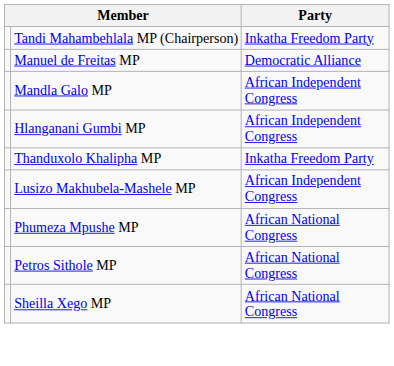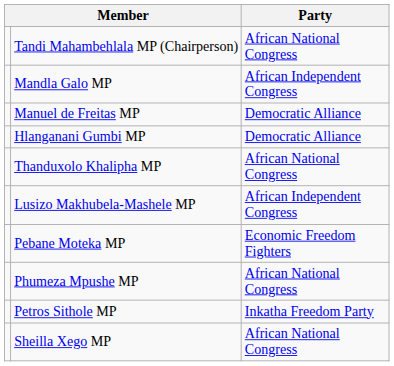(309, 37) Inkatha Freedom Party -> (292, 45) African National Congress
rows swapped: (77, 60) <-> (63, 90)
(303, 128) African Independent Congress -> (303, 136) Democratic Alliance
(309, 158) Inkatha Freedom Party -> (292, 166) African National Congress
+ row: (70, 243)
(292, 265) African National Congress -> (309, 311) Inkatha Freedom Party
